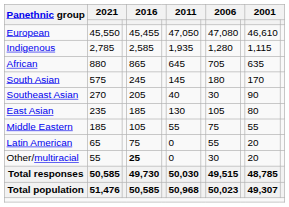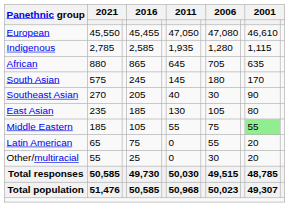(253, 127) no background -> (253, 127) lightgreen background
(134, 158) bold -> (134, 158) normal
